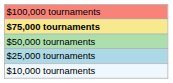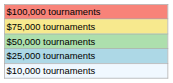(53, 26) bold -> (51, 26) normal
